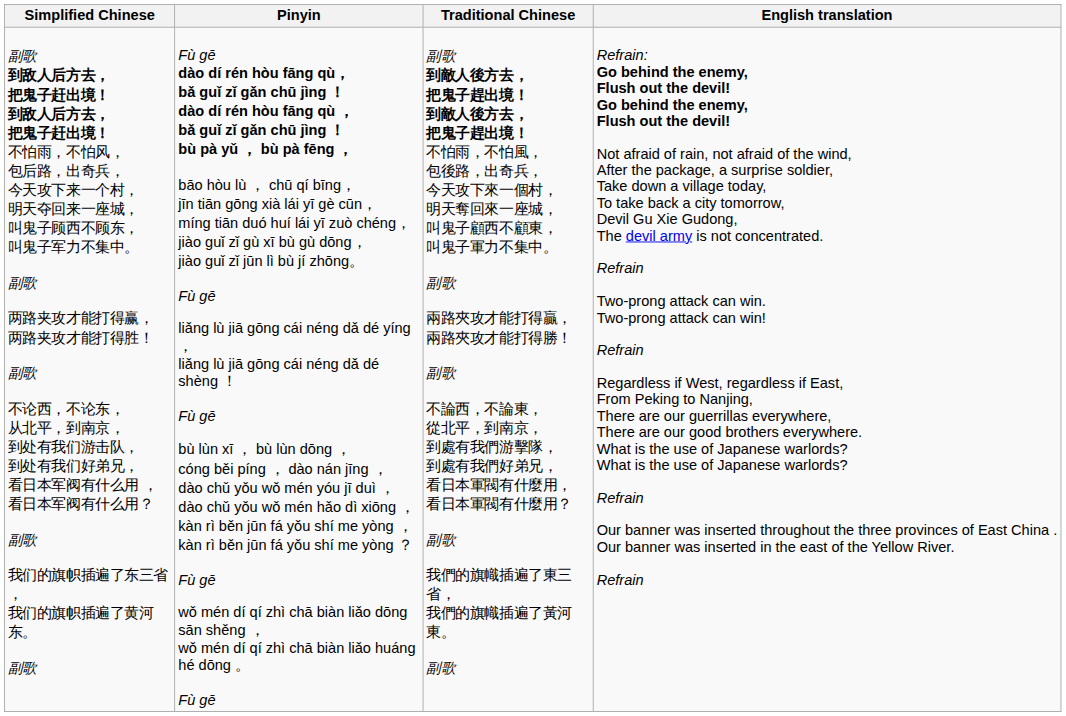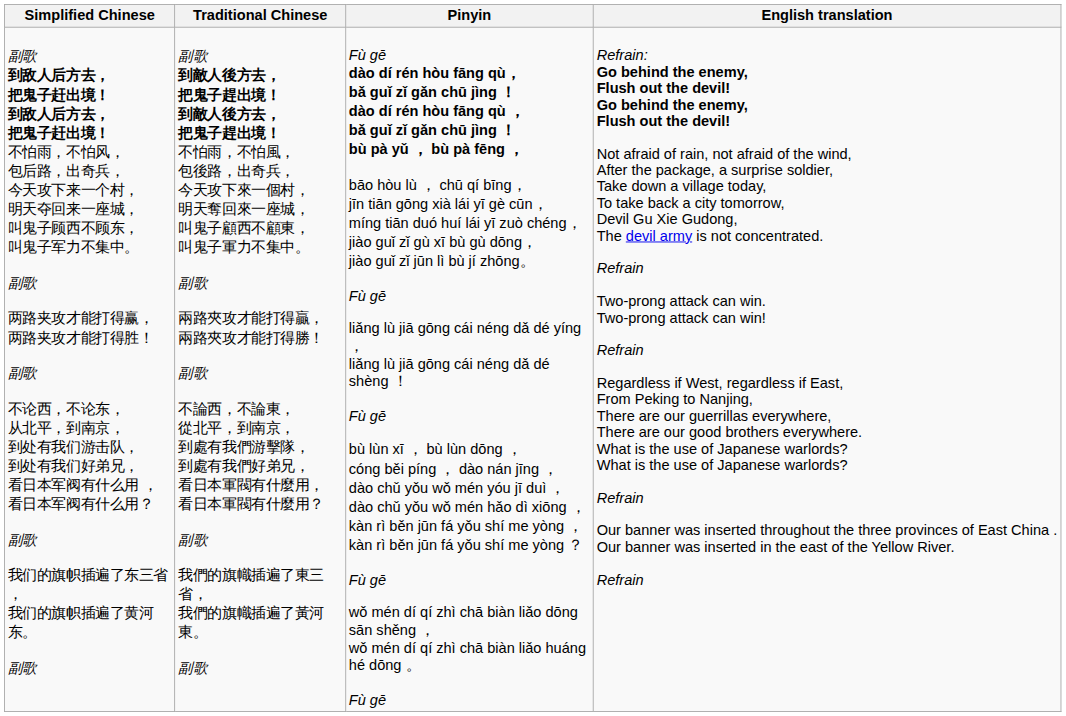columns swapped: (508, 16) <-> (299, 16)
